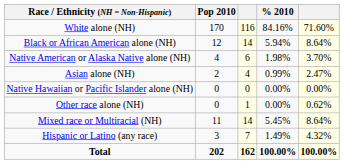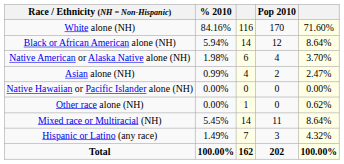columns swapped: (217, 12) <-> (278, 12)
